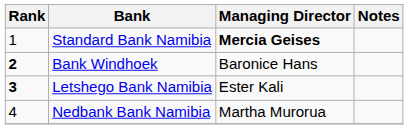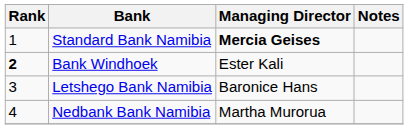(268, 64) Baronice Hans -> (251, 64) Ester Kali
(13, 87) bold -> (13, 87) normal
(251, 87) Ester Kali -> (268, 87) Baronice Hans
